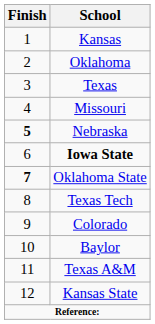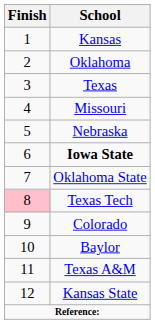(27, 131) bold -> (27, 131) normal
(27, 177) bold -> (27, 177) normal
(27, 200) no background -> (27, 200) pink background
